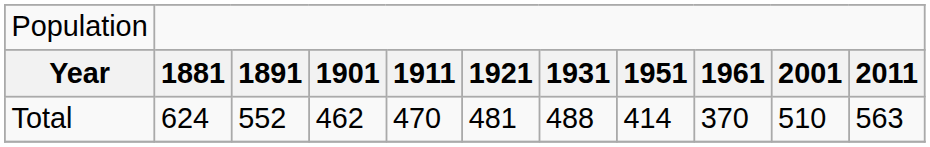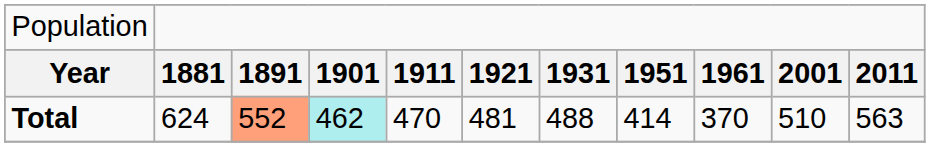(42, 118) normal -> (45, 118) bold
(262, 118) no background -> (262, 118) lightsalmon background
(340, 118) no background -> (340, 118) paleturquoise background
